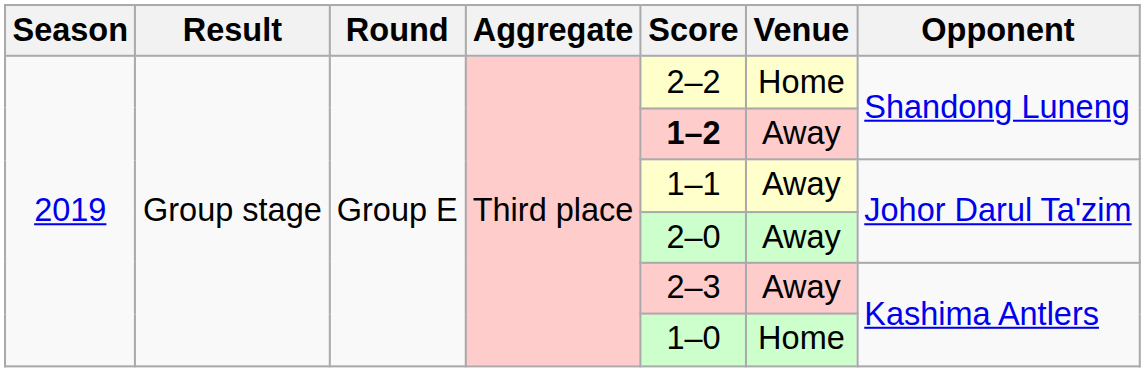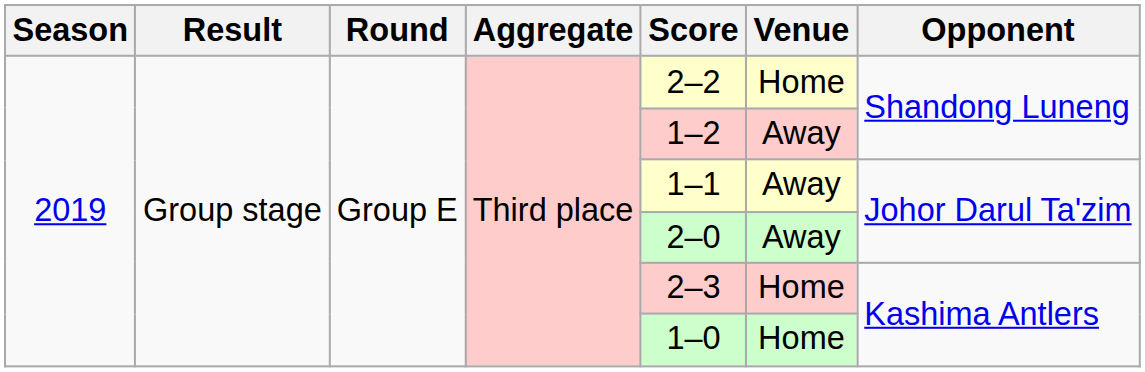(693, 133) bold -> (693, 133) normal
(801, 287) Away -> (801, 287) Home
